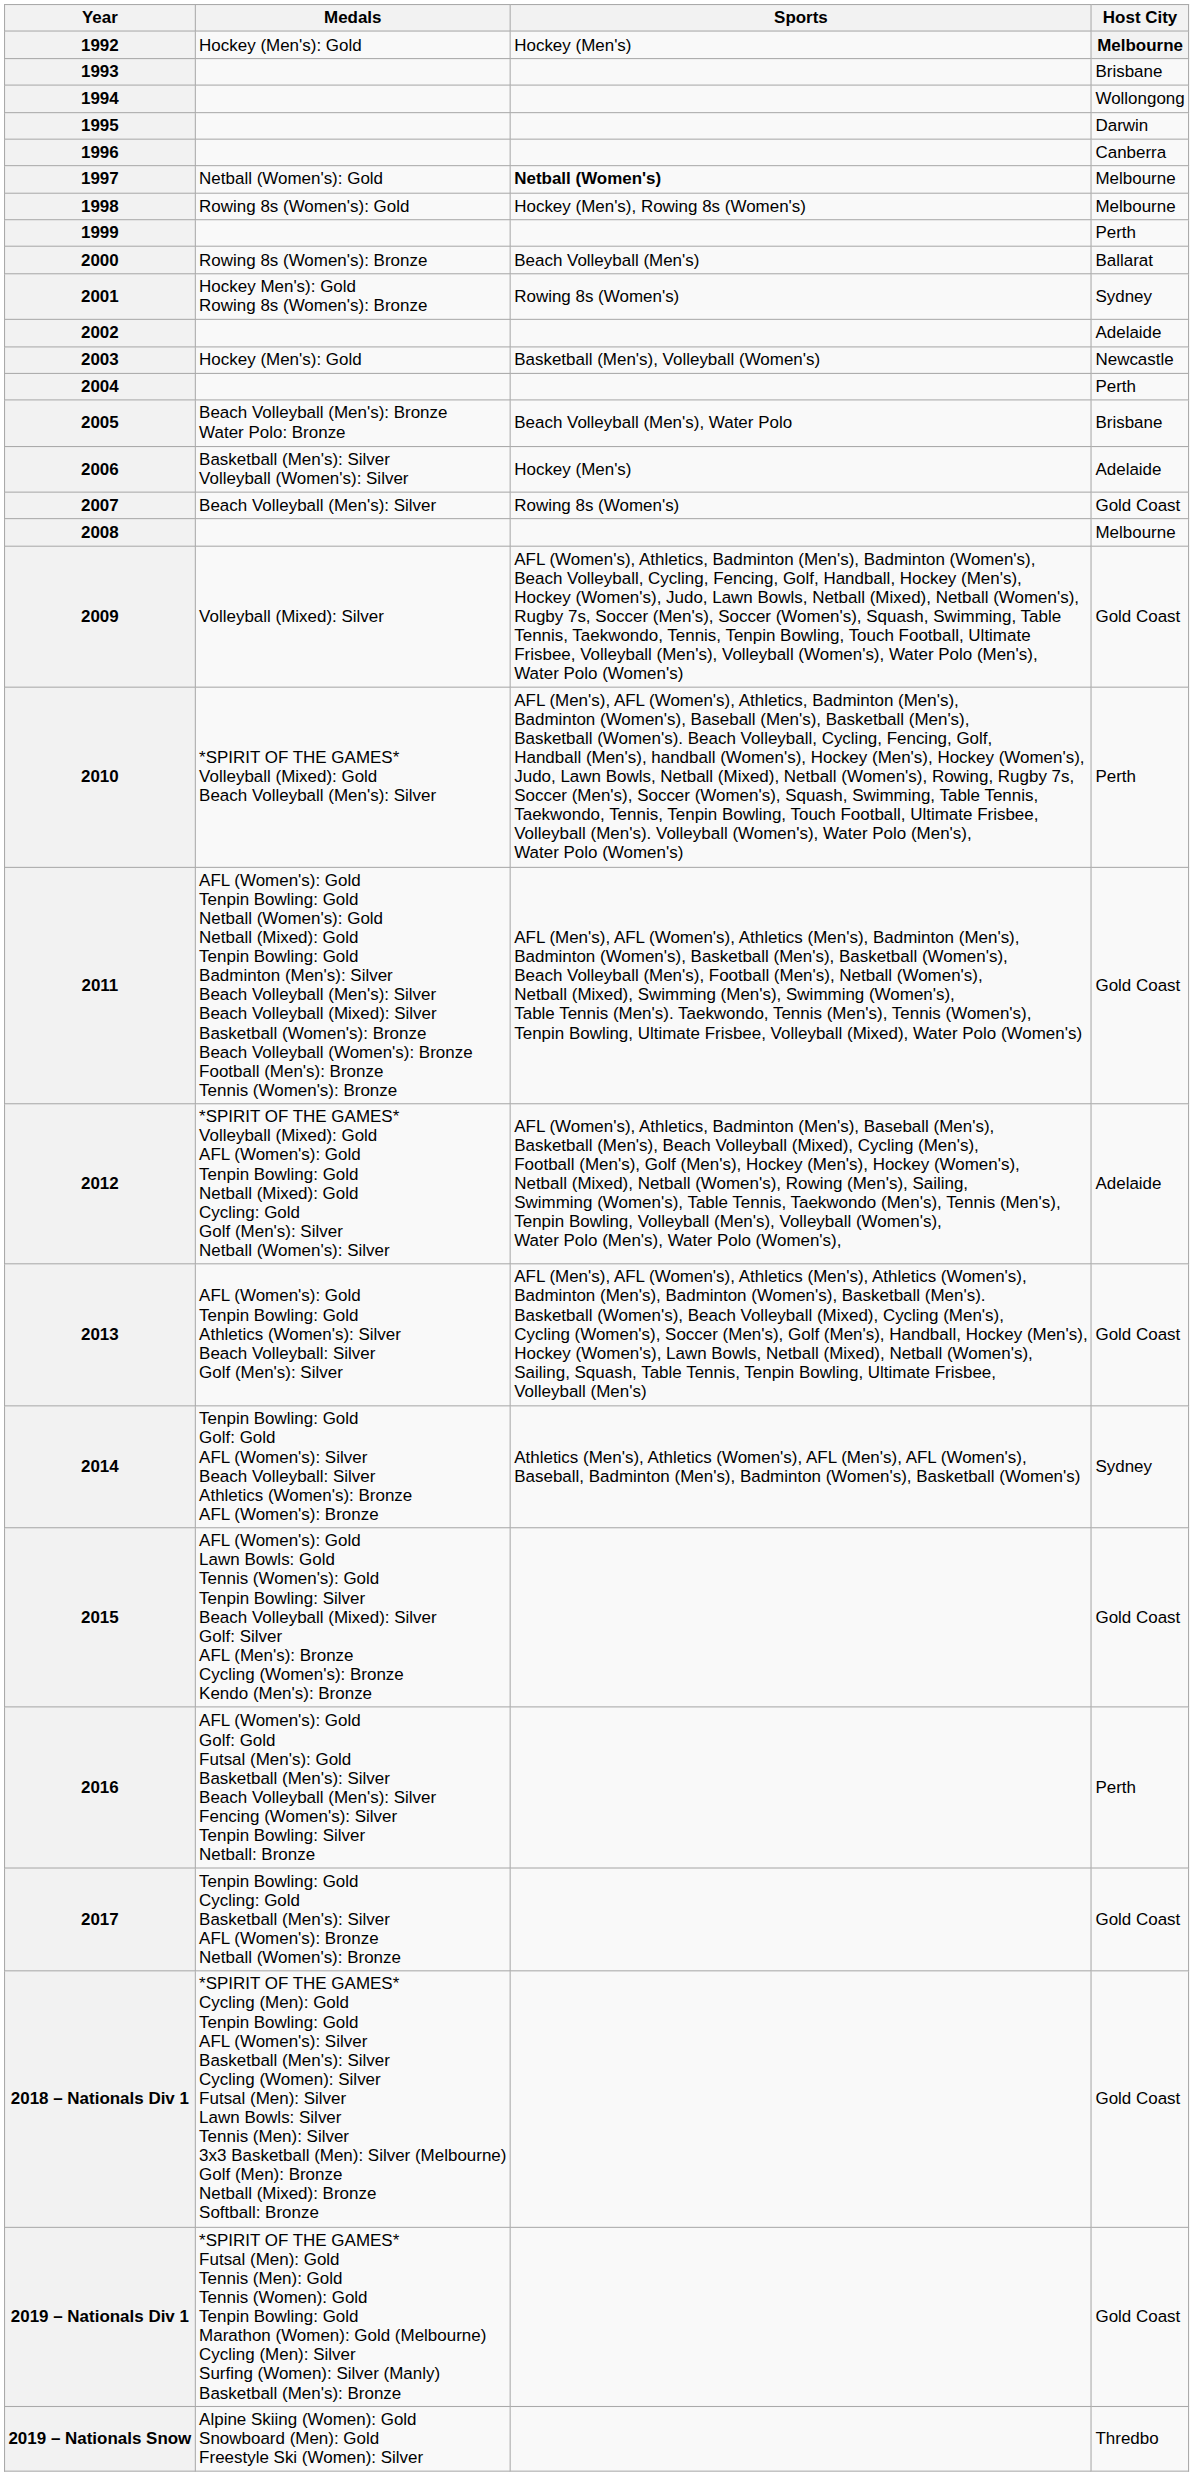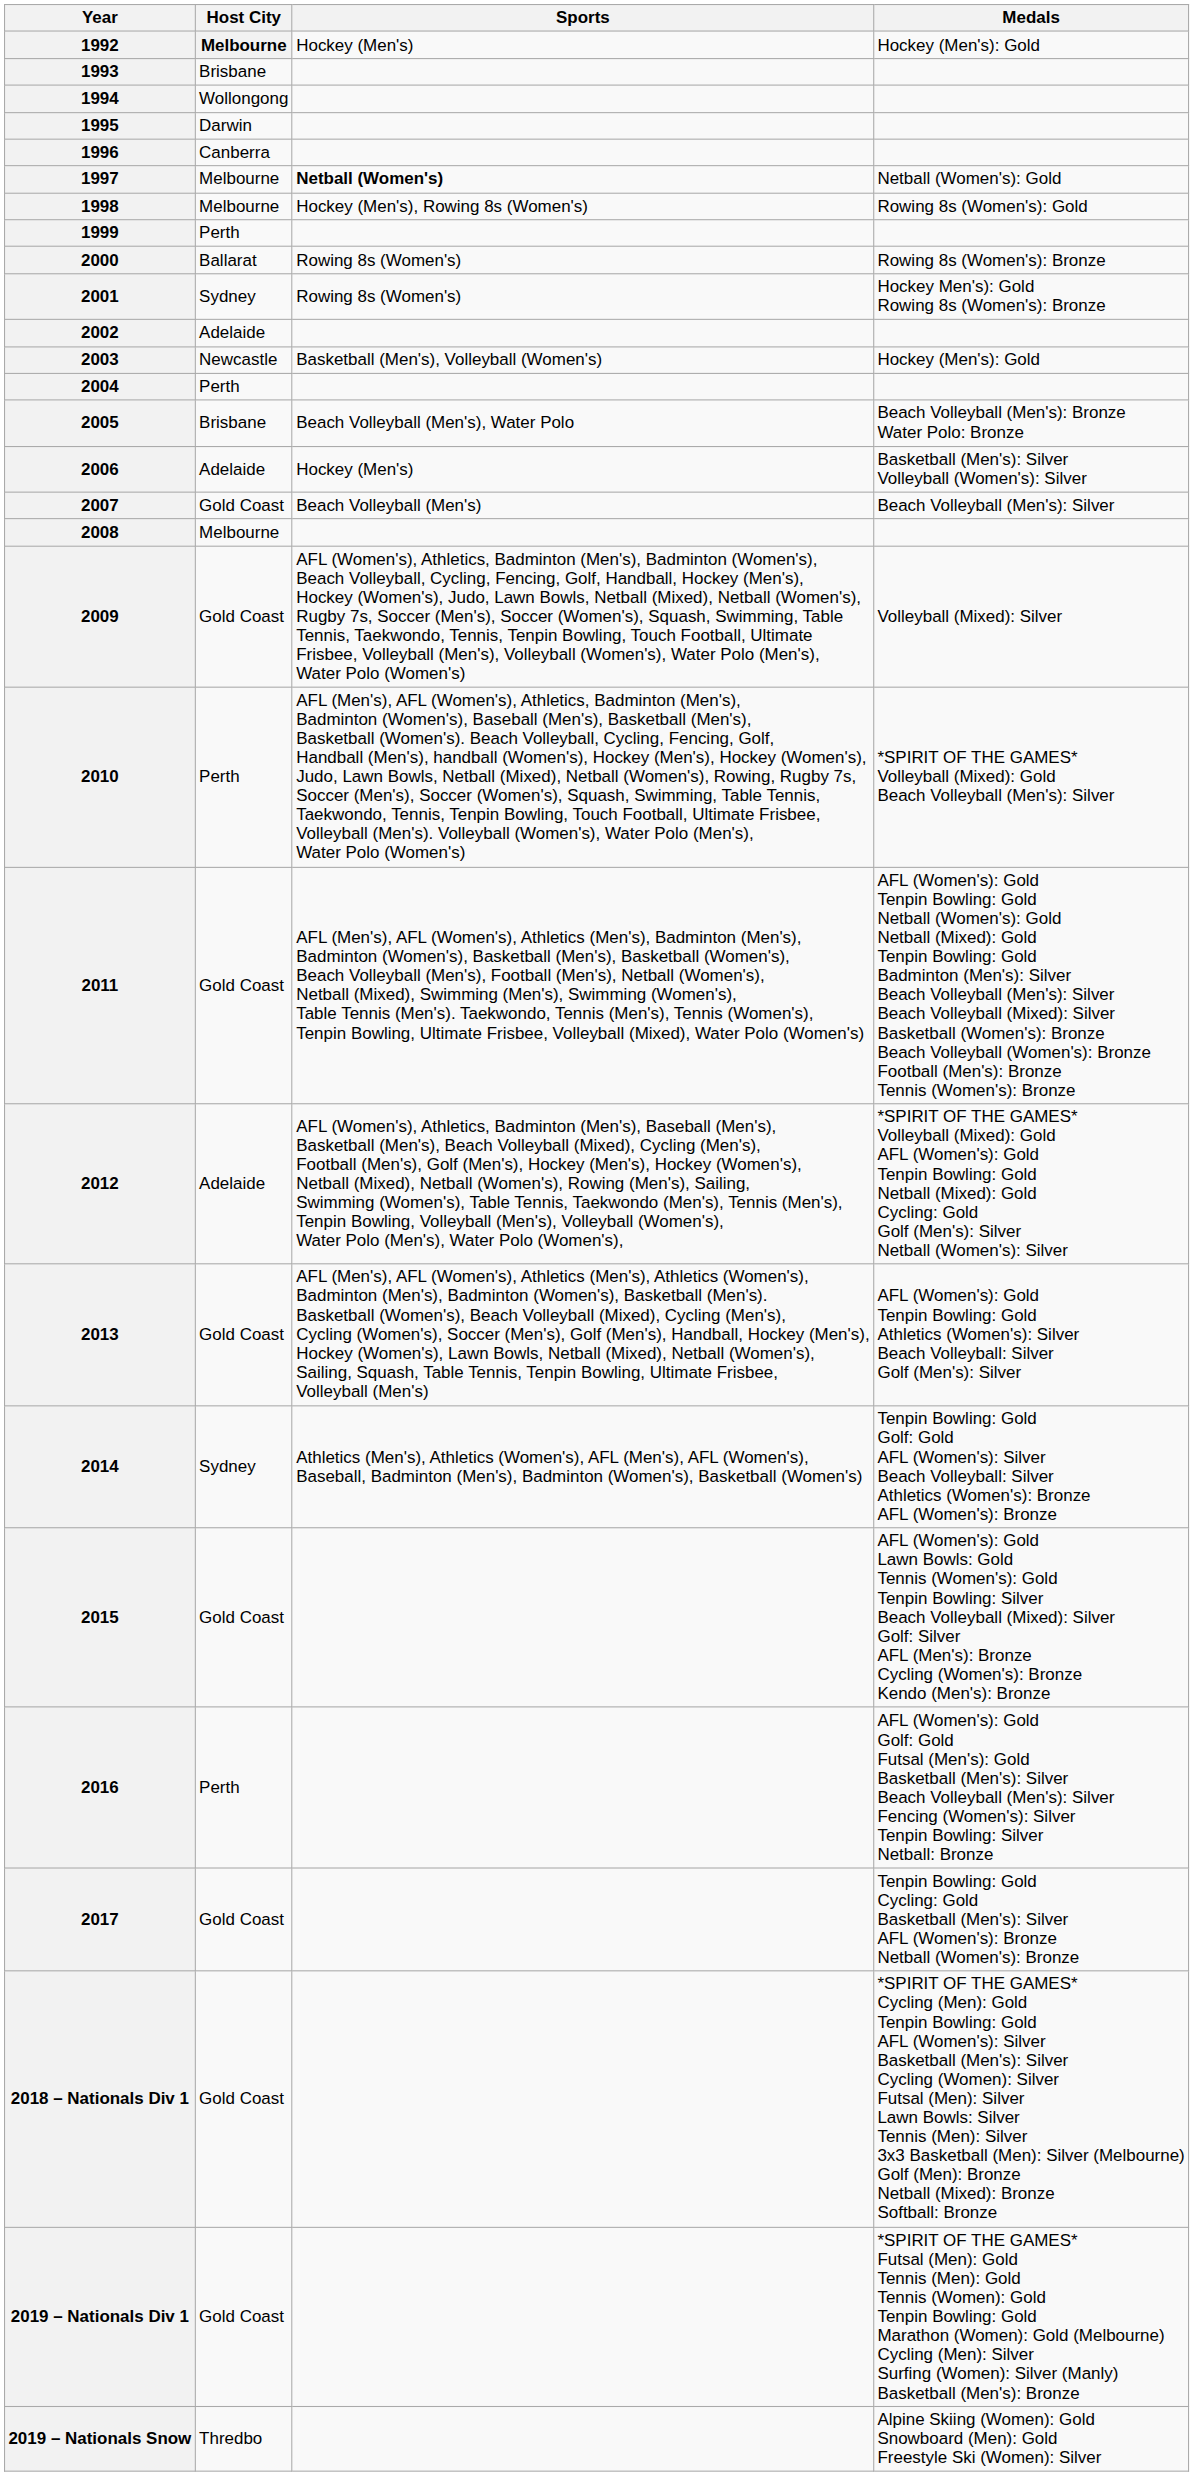columns swapped: (1140, 17) <-> (353, 17)
(607, 260) Beach Volleyball (Men's) -> (379, 260) Rowing 8s (Women's)
(597, 505) Rowing 8s (Women's) -> (389, 505) Beach Volleyball (Men's)
